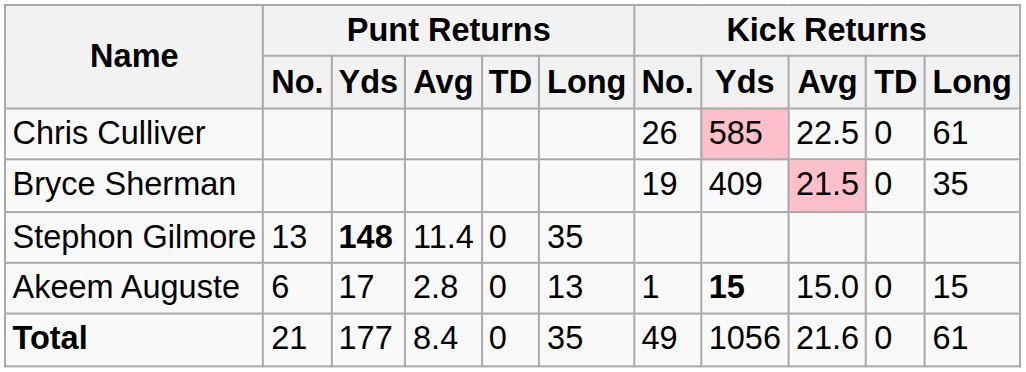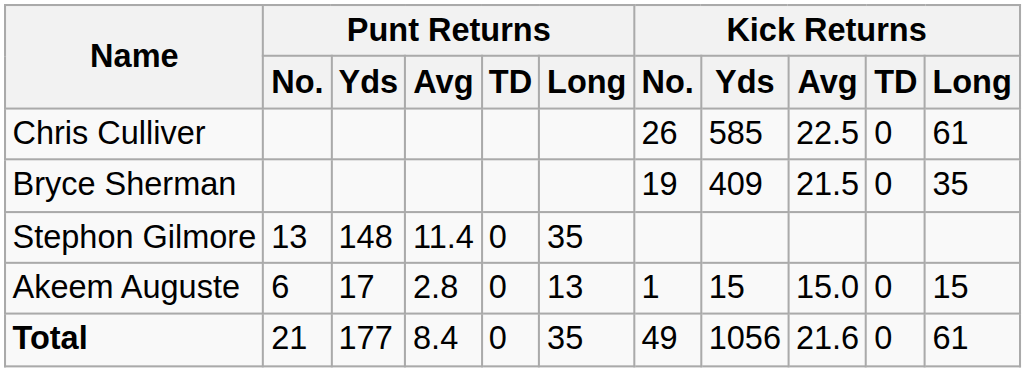(736, 133) pink background -> (736, 133) no background
(828, 184) pink background -> (828, 184) no background
(366, 236) bold -> (366, 236) normal
(727, 287) bold -> (727, 287) normal
